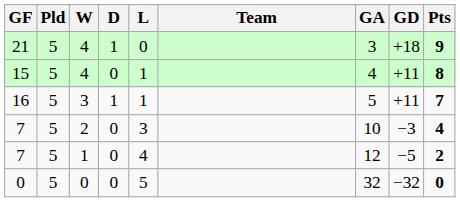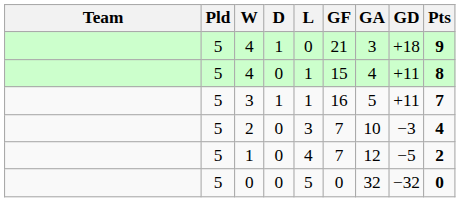columns swapped: (257, 18) <-> (21, 18)
